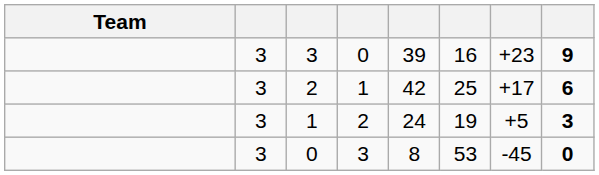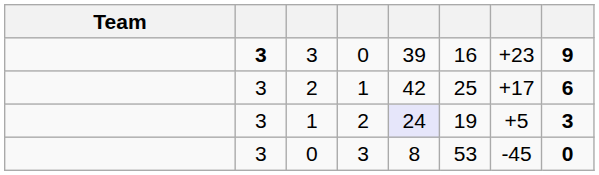(261, 55) normal -> (261, 55) bold
(414, 121) no background -> (414, 121) lavender background
